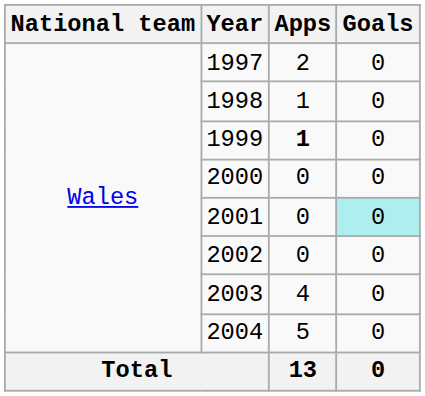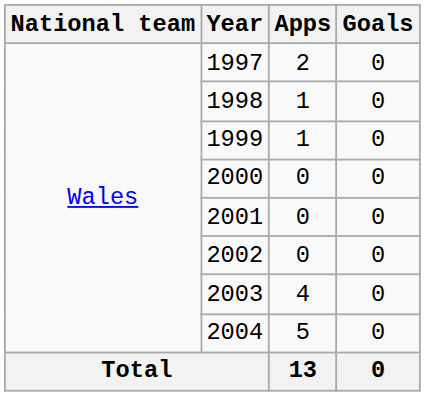(303, 140) bold -> (303, 140) normal
(378, 217) paleturquoise background -> (378, 217) no background
